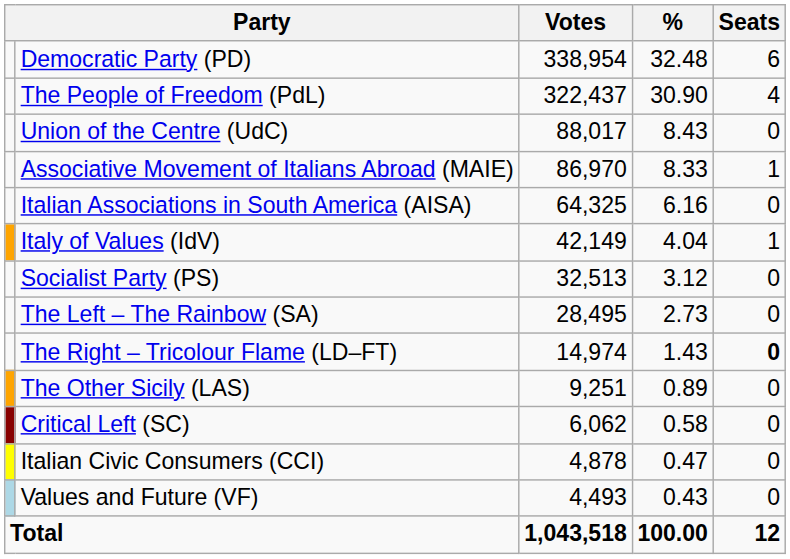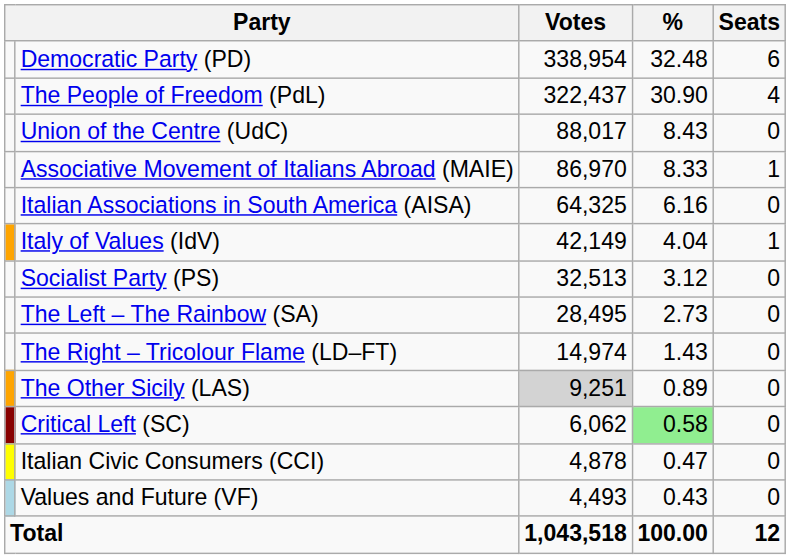(774, 351) bold -> (774, 351) normal
(598, 388) no background -> (598, 388) lightgrey background
(685, 424) no background -> (685, 424) lightgreen background
